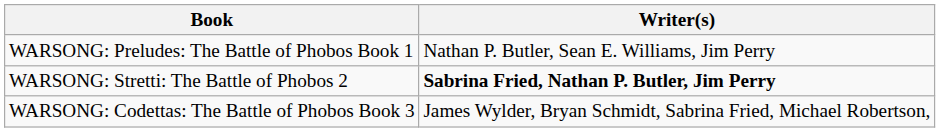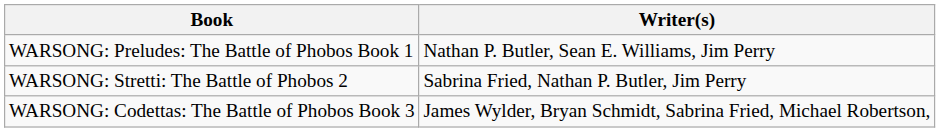(599, 80) bold -> (585, 80) normal
